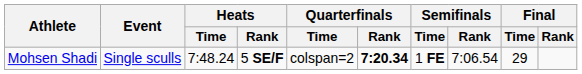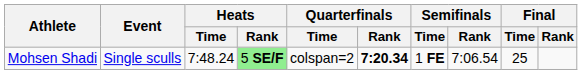(262, 59) no background -> (262, 59) lightgreen background
(520, 59) 29 -> (520, 59) 25
